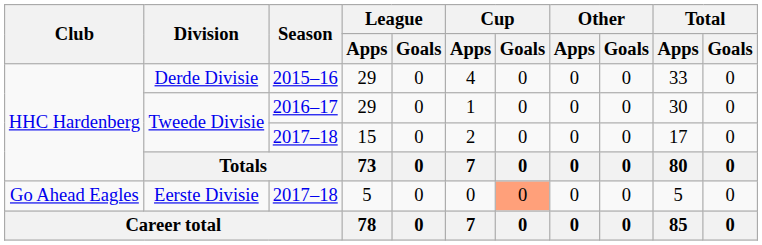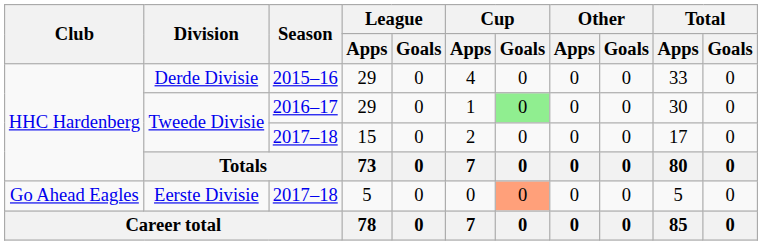(523, 107) no background -> (523, 107) lightgreen background
